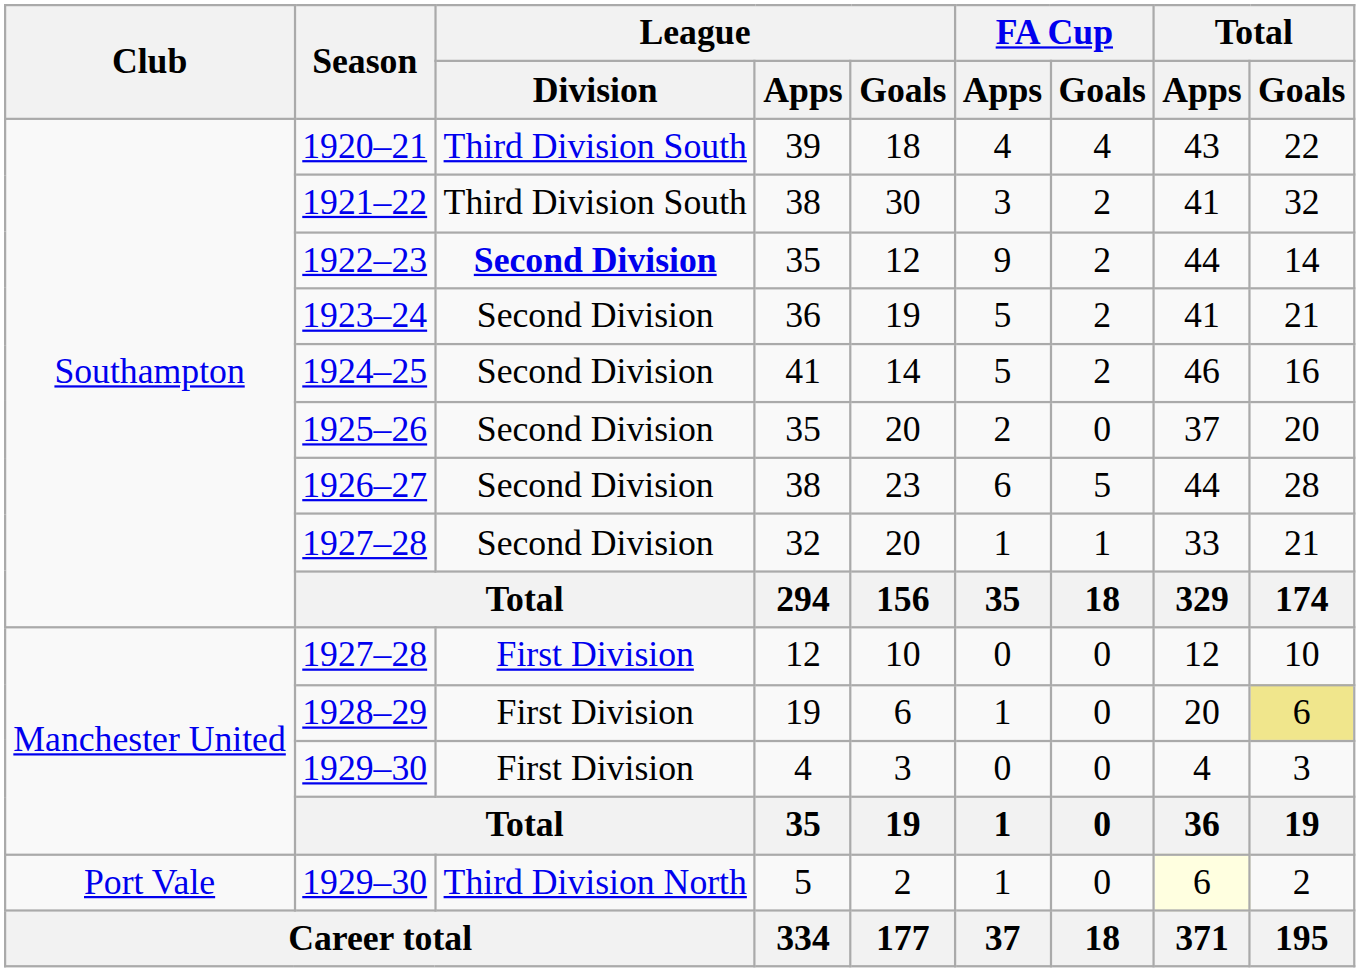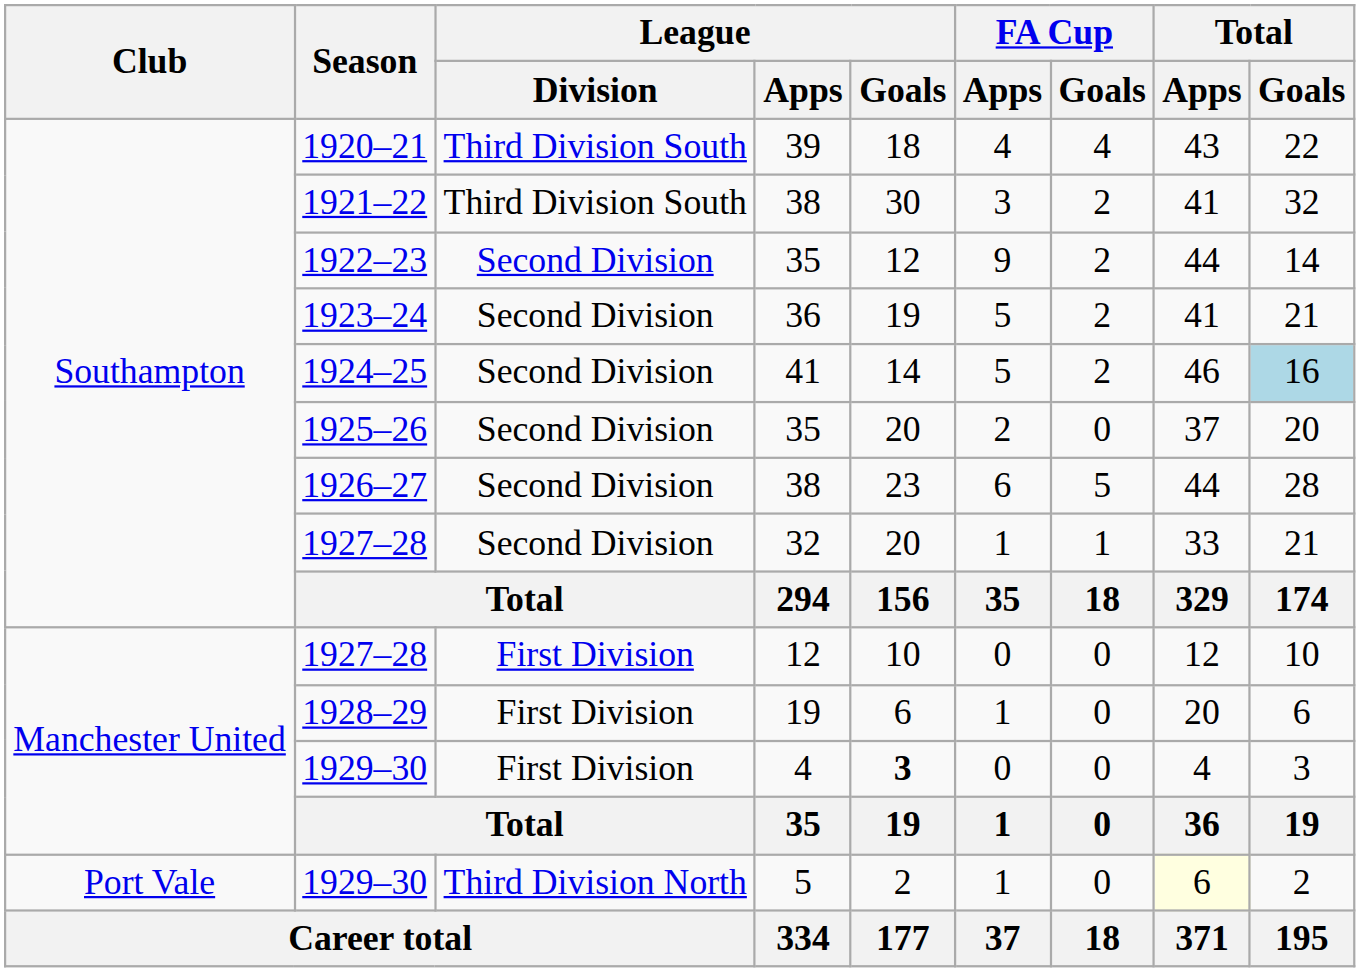(595, 259) bold -> (595, 259) normal
(1302, 372) no background -> (1302, 372) lightblue background
(1302, 711) khaki background -> (1302, 711) no background
(903, 768) normal -> (903, 768) bold
